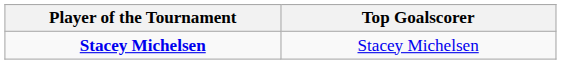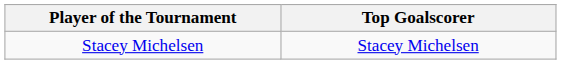(143, 45) bold -> (143, 45) normal
